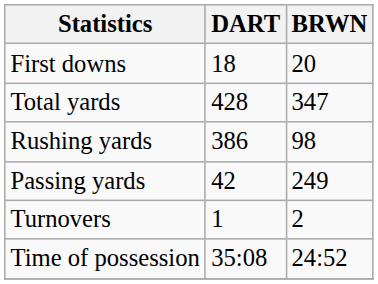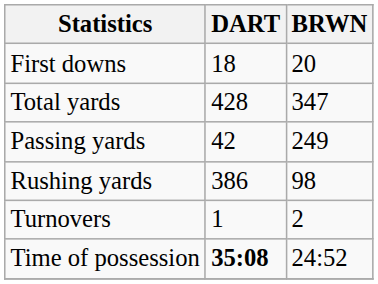rows swapped: (81, 141) <-> (78, 180)
(239, 258) normal -> (240, 258) bold
